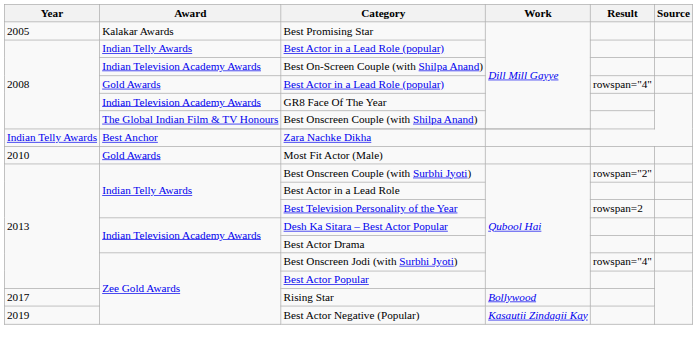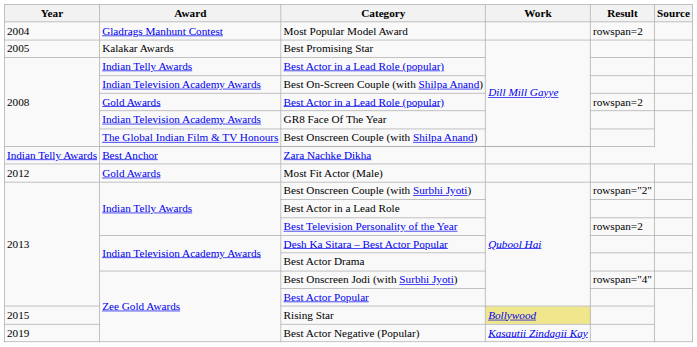+ row: (163, 31)
(622, 84) rowspan="4" -> (618, 102) rowspan=2
(18, 155) 2010 -> (18, 173) 2012
(18, 297) 2017 -> (18, 315) 2015
(512, 297) no background -> (512, 315) khaki background
